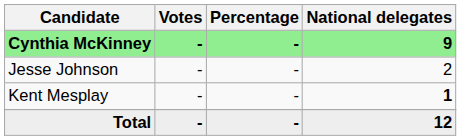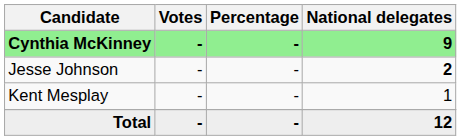(447, 69) normal -> (447, 69) bold
(447, 95) bold -> (447, 95) normal
